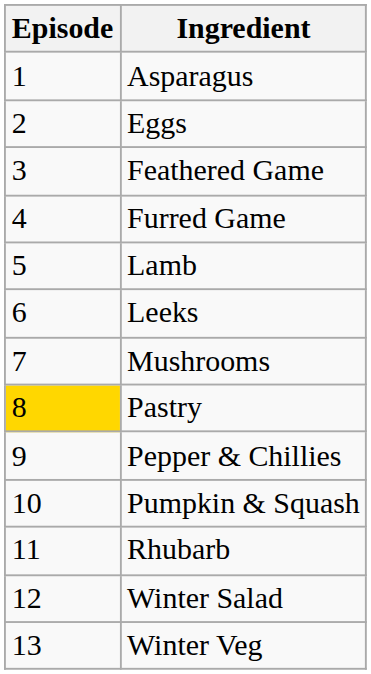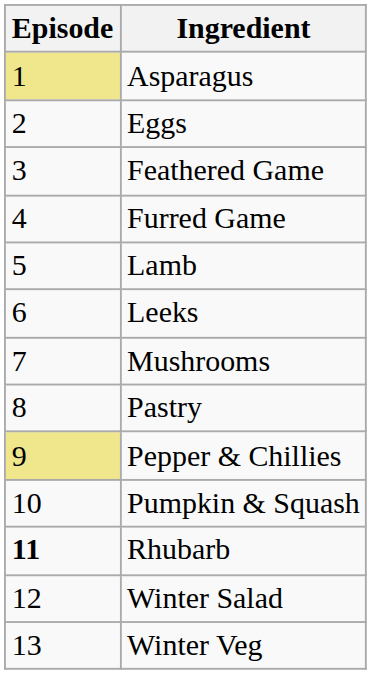(19, 75) no background -> (19, 75) khaki background
(19, 407) gold background -> (19, 407) no background
(19, 455) no background -> (19, 455) khaki background
(26, 550) normal -> (26, 550) bold
